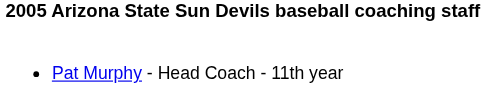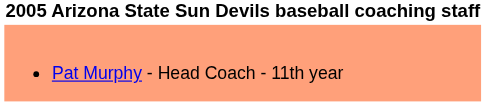(243, 73) no background -> (243, 73) lightsalmon background
